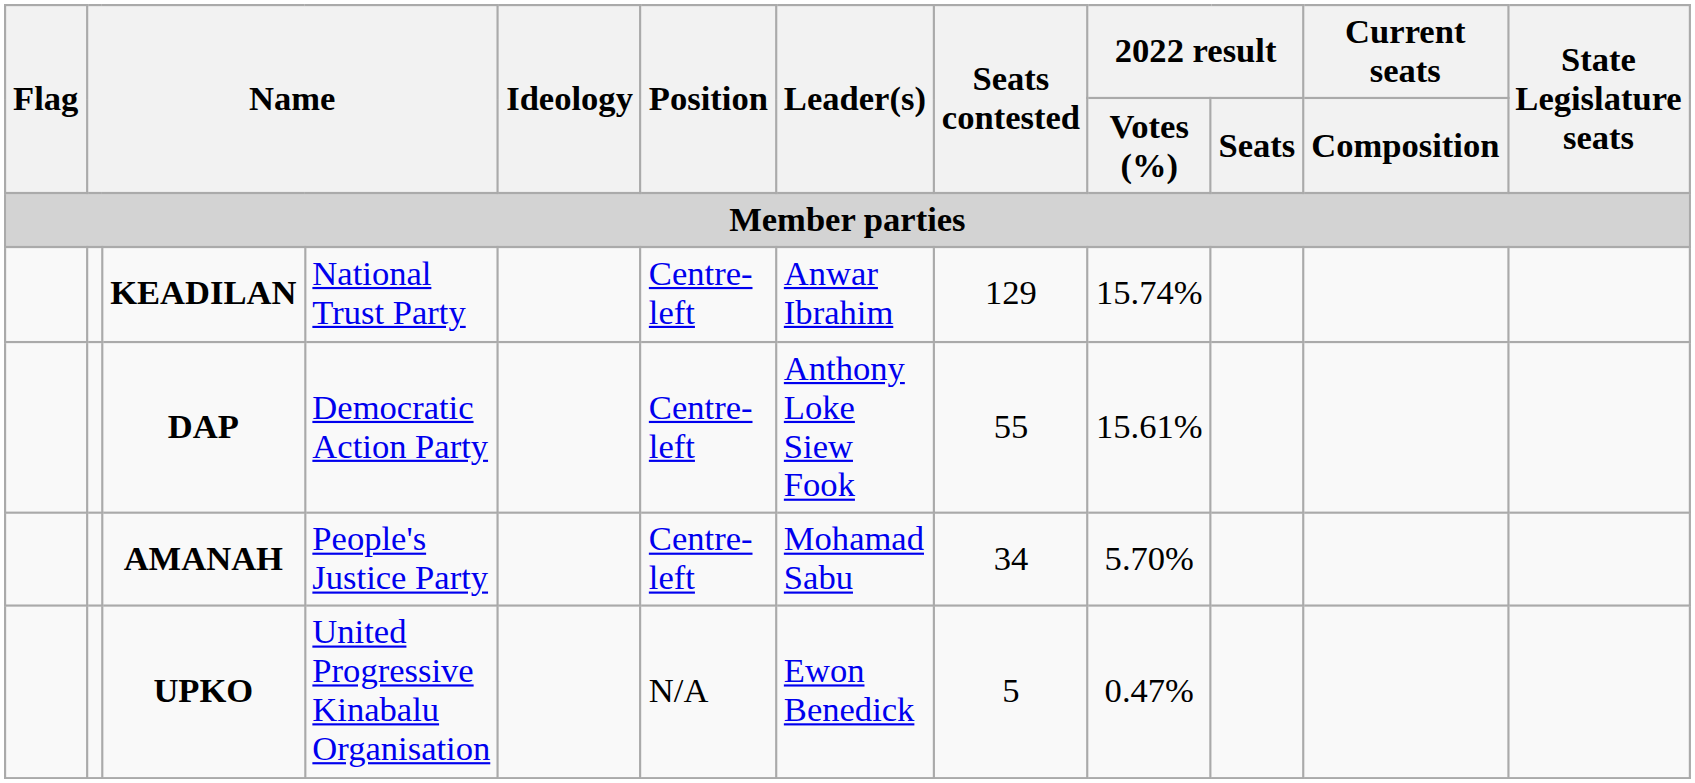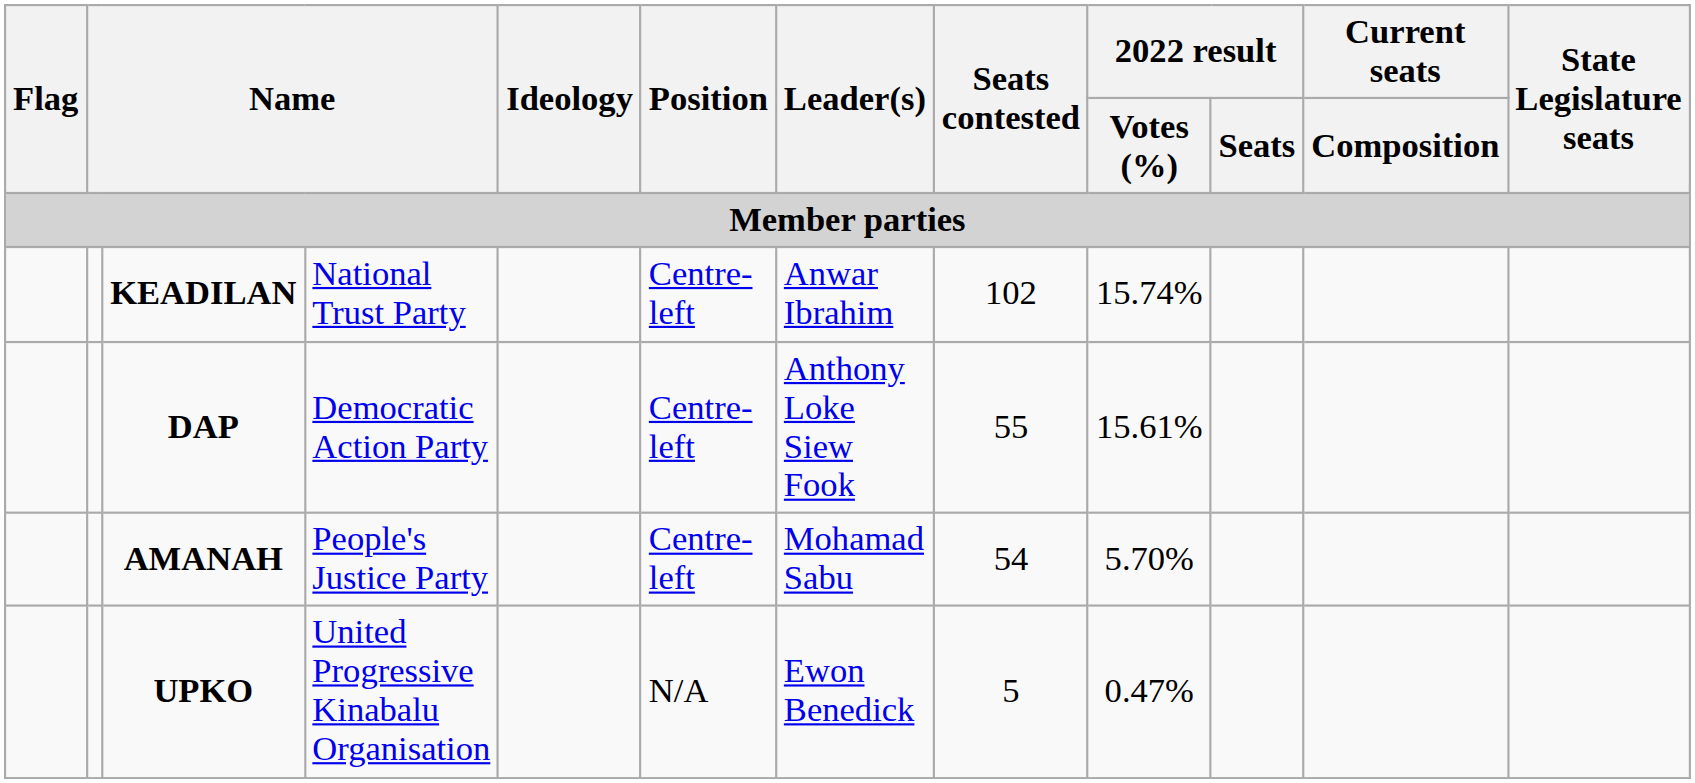(1011, 293) 129 -> (1011, 293) 102
(1011, 558) 34 -> (1011, 558) 54
